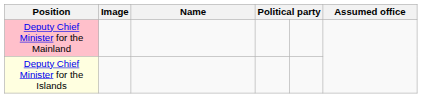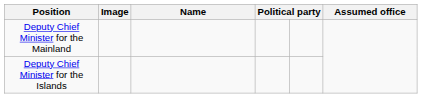(52, 38) pink background -> (52, 38) no background
(52, 74) lightyellow background -> (52, 74) no background
